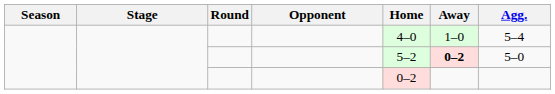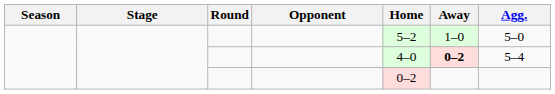(406, 36) 4–0 -> (406, 36) 5–2
(514, 36) 5–4 -> (514, 36) 5–0
(406, 57) 5–2 -> (406, 57) 4–0
(514, 57) 5–0 -> (514, 57) 5–4
